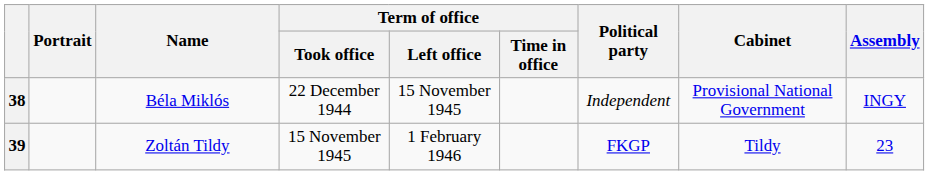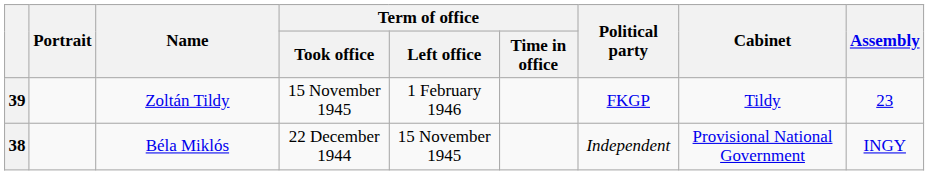rows swapped: (17, 100) <-> (17, 146)
